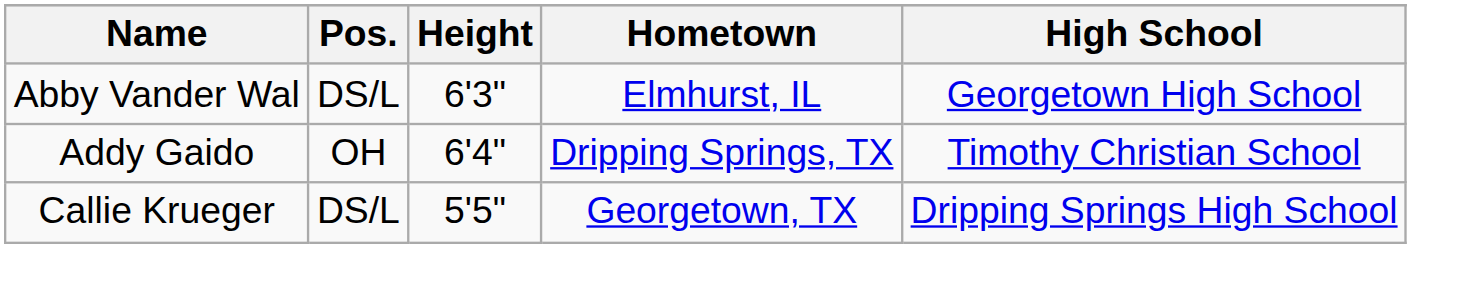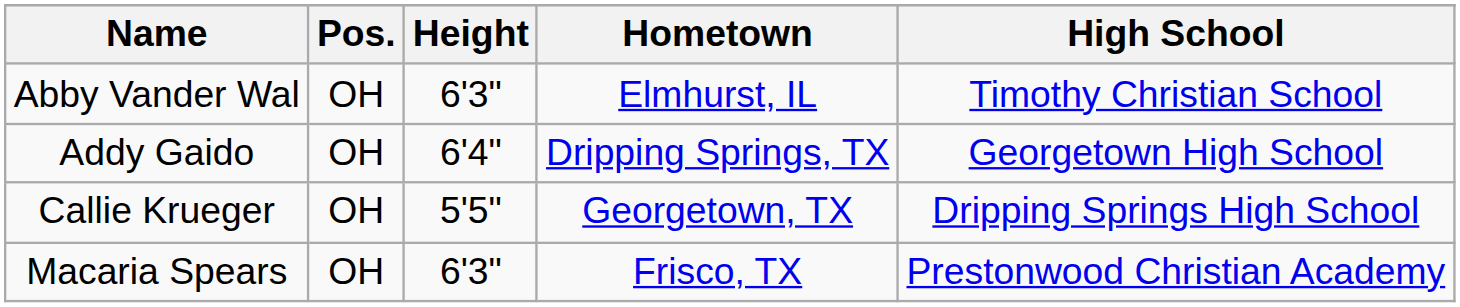(358, 93) DS/L -> (356, 93) OH
(1154, 93) Georgetown High School -> (1176, 93) Timothy Christian School
(1154, 152) Timothy Christian School -> (1176, 152) Georgetown High School
(358, 211) DS/L -> (356, 211) OH
+ row: (157, 270)
